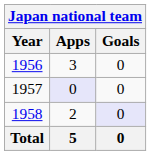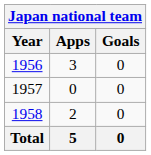(73, 89) lavender background -> (73, 89) no background
(121, 114) lavender background -> (121, 114) no background
